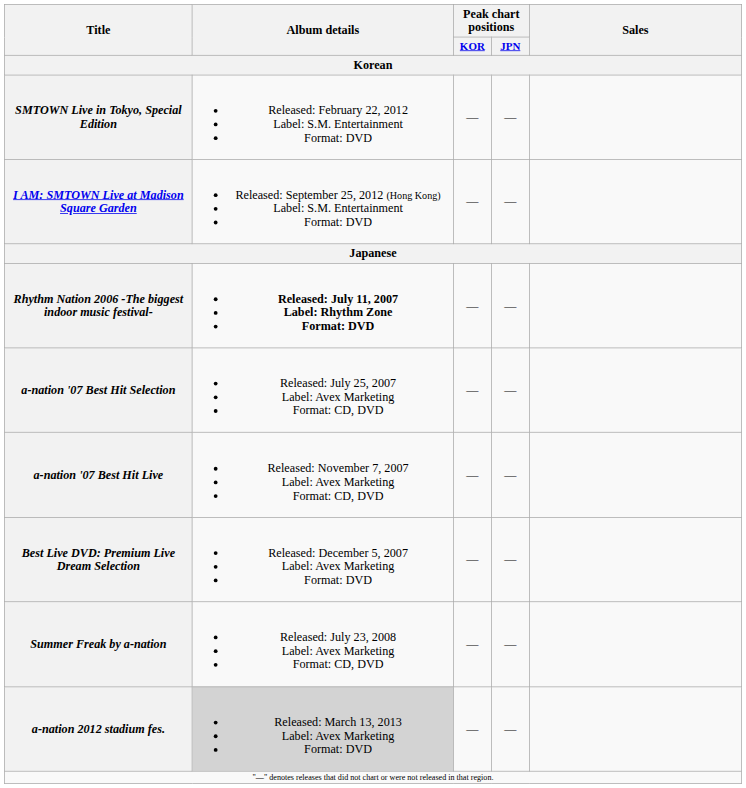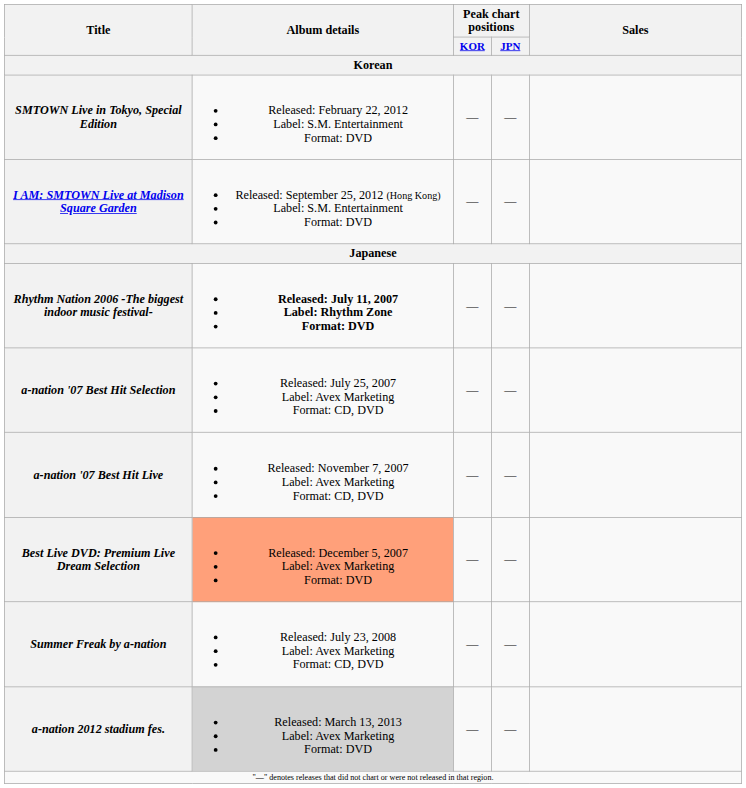(323, 566) no background -> (323, 566) lightsalmon background
